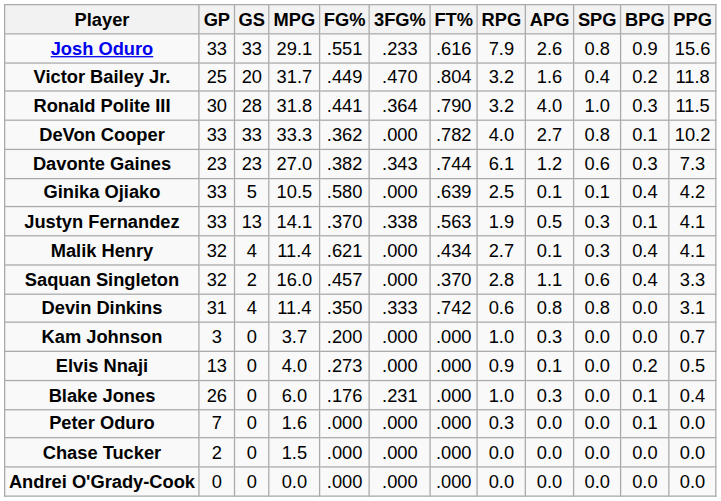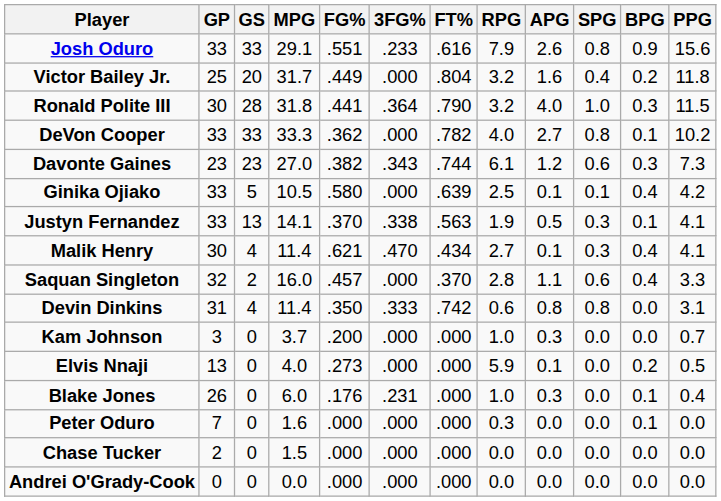(400, 77) .470 -> (400, 77) .000
(217, 251) 32 -> (217, 251) 30
(400, 251) .000 -> (400, 251) .470
(501, 366) 0.9 -> (501, 366) 5.9
